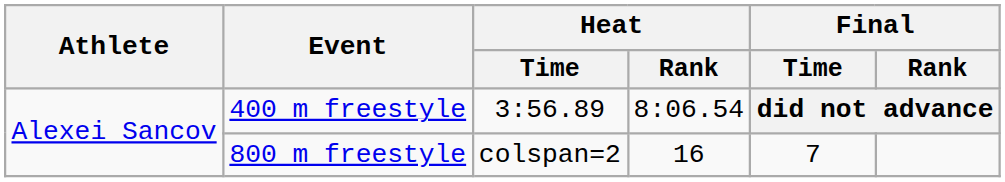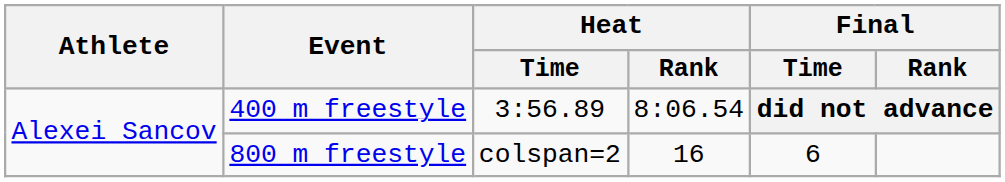(813, 155) 7 -> (813, 155) 6
